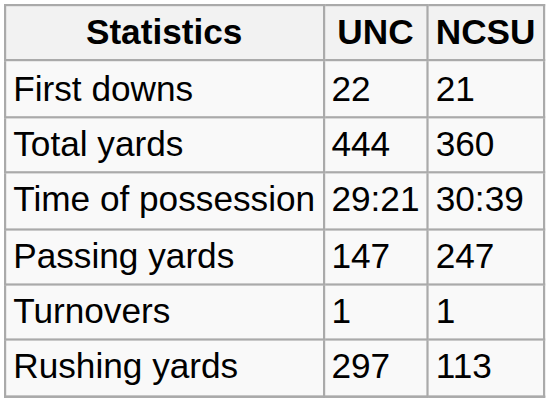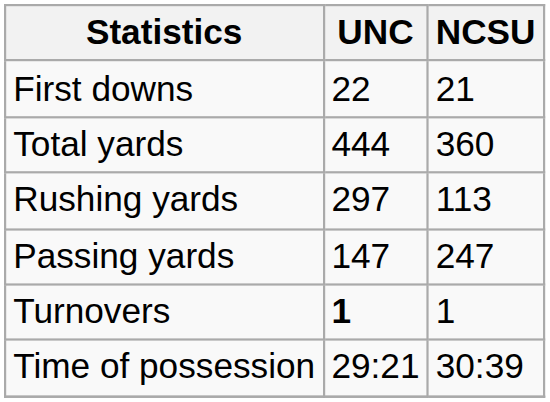rows swapped: (126, 367) <-> (164, 199)
(341, 311) normal -> (341, 311) bold
